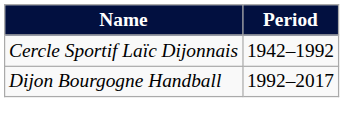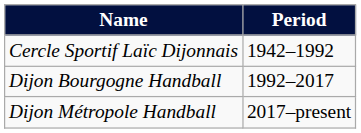+ row: (112, 111)
